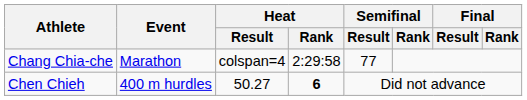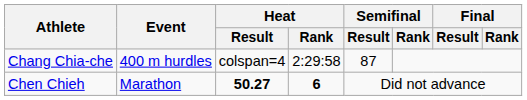(150, 61) Marathon -> (166, 61) 400 m hurdles
(368, 61) 77 -> (368, 61) 87
(166, 84) 400 m hurdles -> (150, 84) Marathon
(252, 84) normal -> (252, 84) bold
